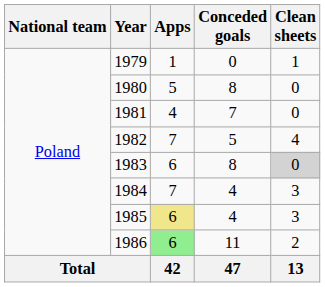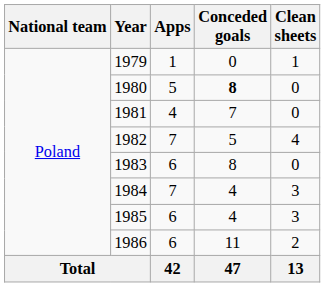(233, 87) normal -> (233, 87) bold
(295, 165) lightgrey background -> (295, 165) no background
(172, 216) khaki background -> (172, 216) no background
(172, 242) lightgreen background -> (172, 242) no background
